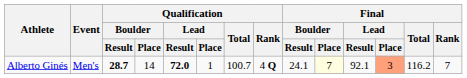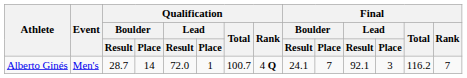(119, 65) bold -> (119, 65) normal
(180, 65) bold -> (180, 65) normal
(329, 65) lightyellow background -> (329, 65) no background
(390, 65) lightsalmon background -> (390, 65) no background
